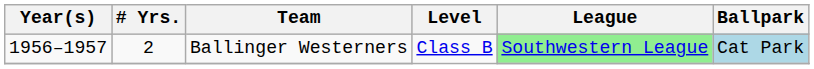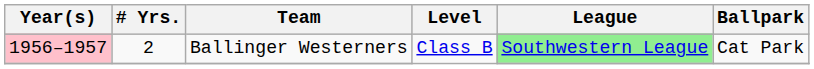(58, 49) no background -> (58, 49) pink background
(761, 49) lightblue background -> (761, 49) no background
